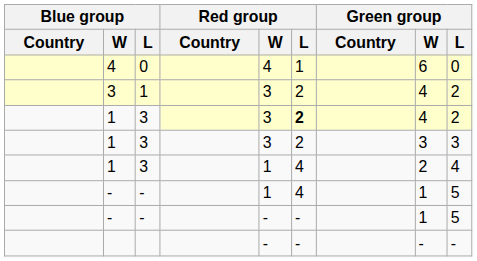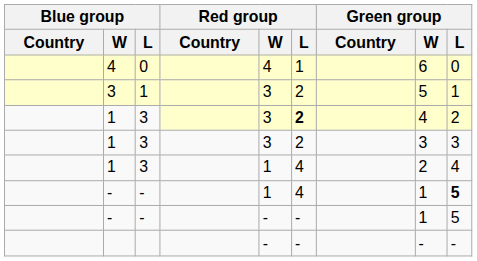(423, 92) 4 -> (423, 92) 5
(455, 92) 2 -> (455, 92) 1
(455, 192) normal -> (455, 192) bold
